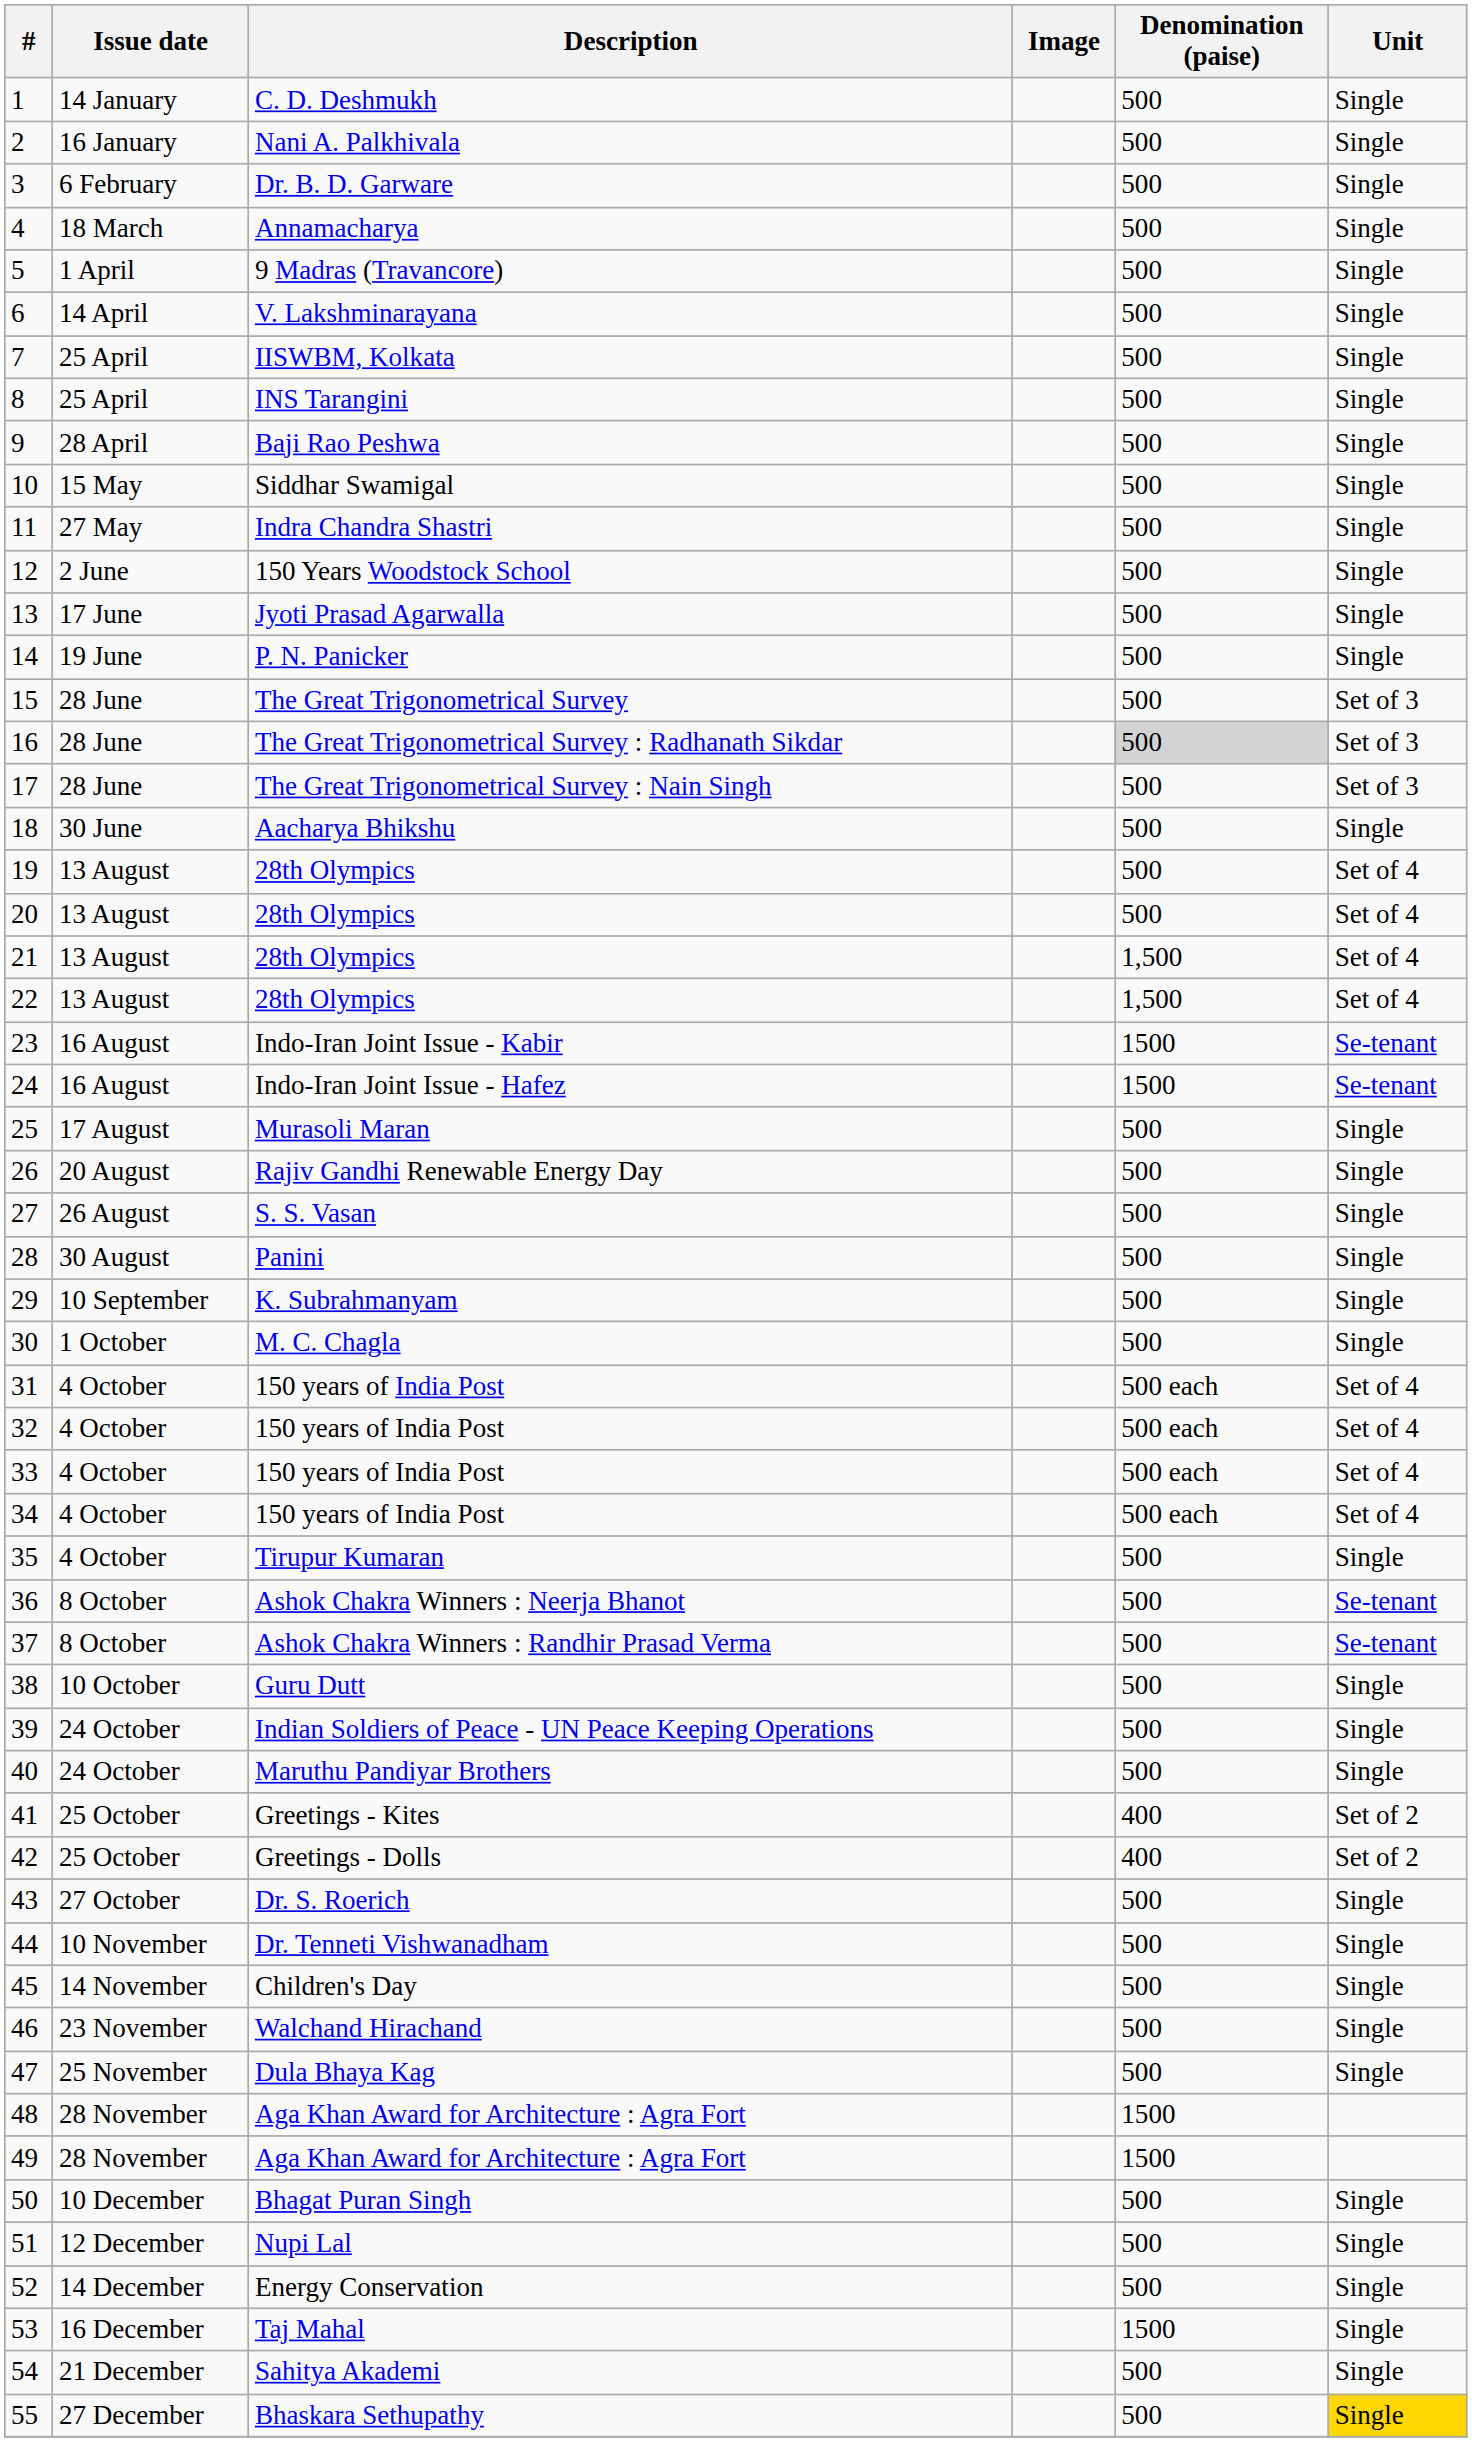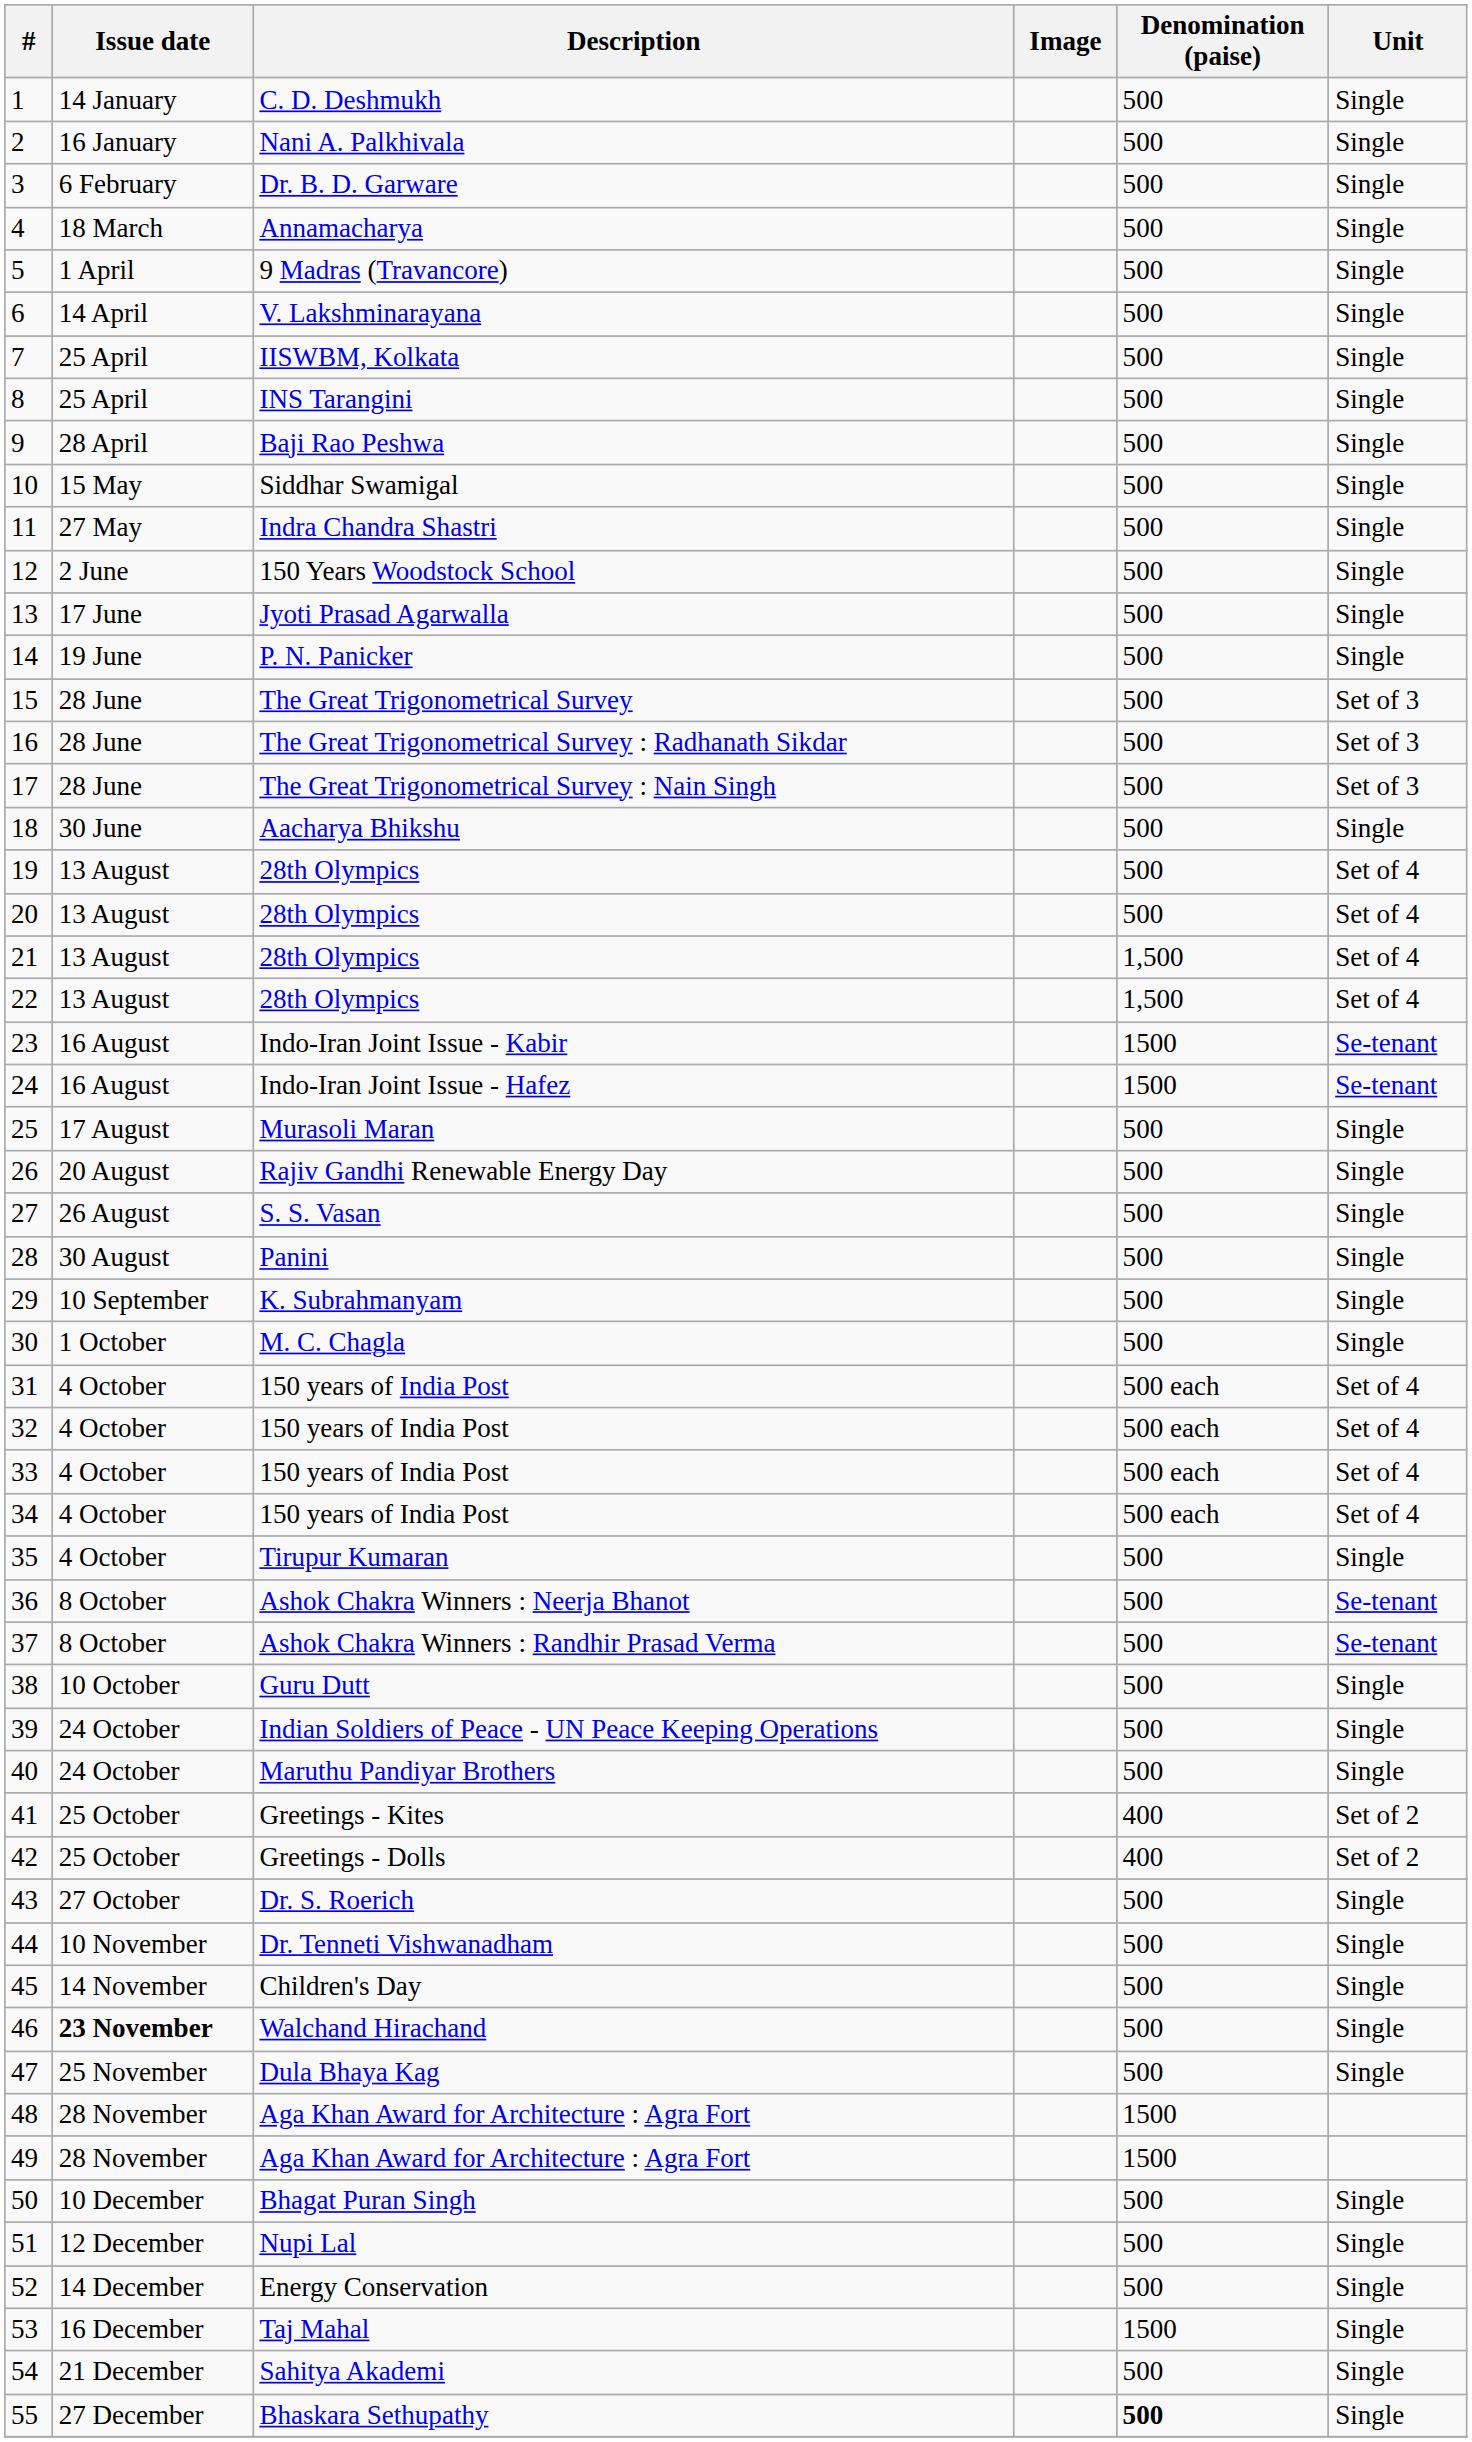(1142, 742) lightgrey background -> (1143, 742) no background
(133, 2029) normal -> (136, 2029) bold
(1142, 2414) normal -> (1143, 2414) bold
(1369, 2414) gold background -> (1370, 2414) no background
